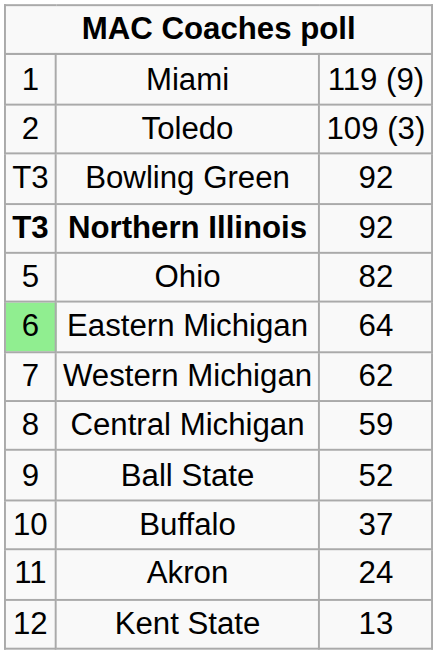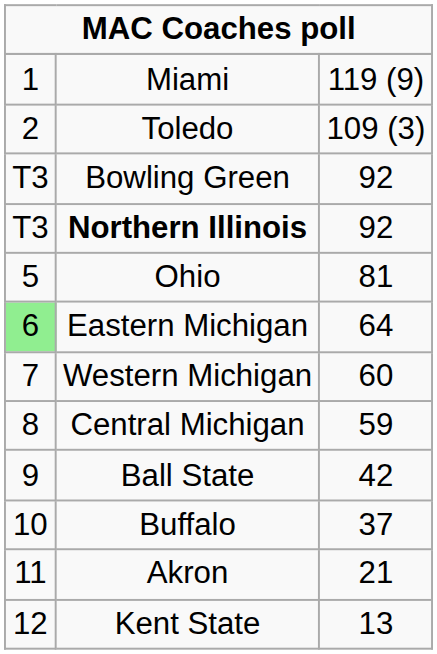(30, 227) bold -> (30, 227) normal
(376, 276) 82 -> (376, 276) 81
(376, 375) 62 -> (376, 375) 60
(376, 474) 52 -> (376, 474) 42
(376, 573) 24 -> (376, 573) 21
